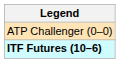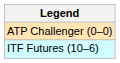(54, 48) bold -> (53, 48) normal
